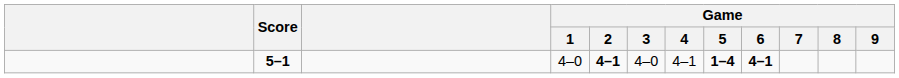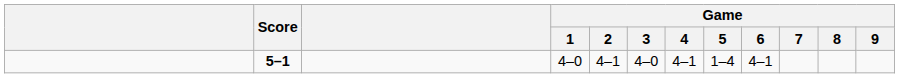(608, 61) bold -> (608, 61) normal
(722, 61) bold -> (722, 61) normal
(761, 61) bold -> (761, 61) normal
